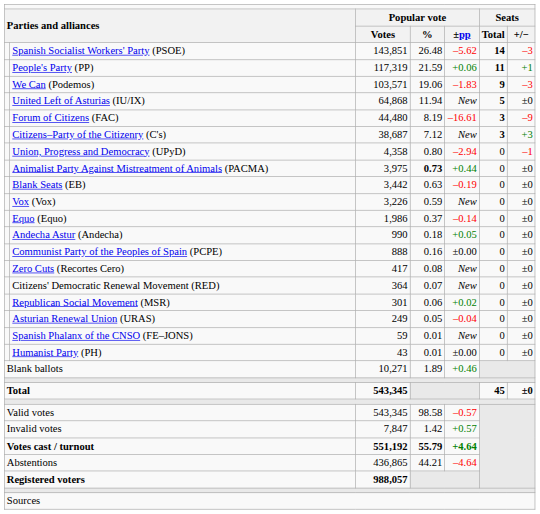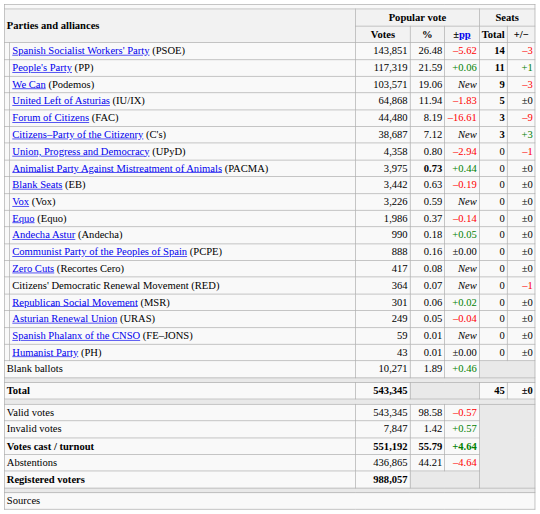(465, 84) –1.83 -> (467, 84) New
(467, 101) New -> (465, 101) –1.83
(527, 285) ±0 -> (527, 285) –1
